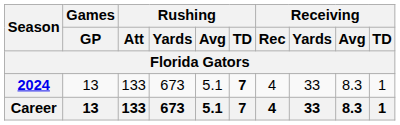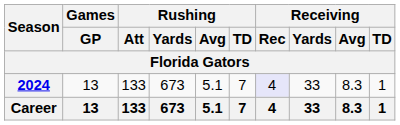(242, 85) bold -> (242, 85) normal
(272, 85) no background -> (272, 85) lavender background
